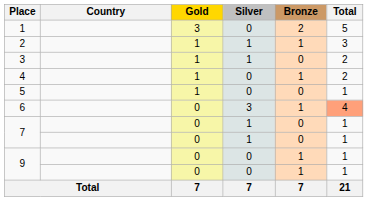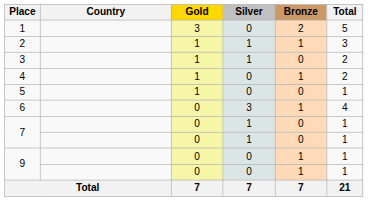(345, 108) lightsalmon background -> (345, 108) no background
